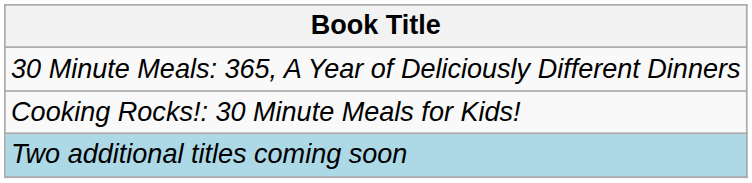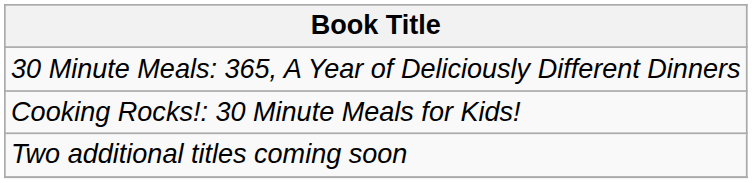(209, 154) lightblue background -> (209, 154) no background
